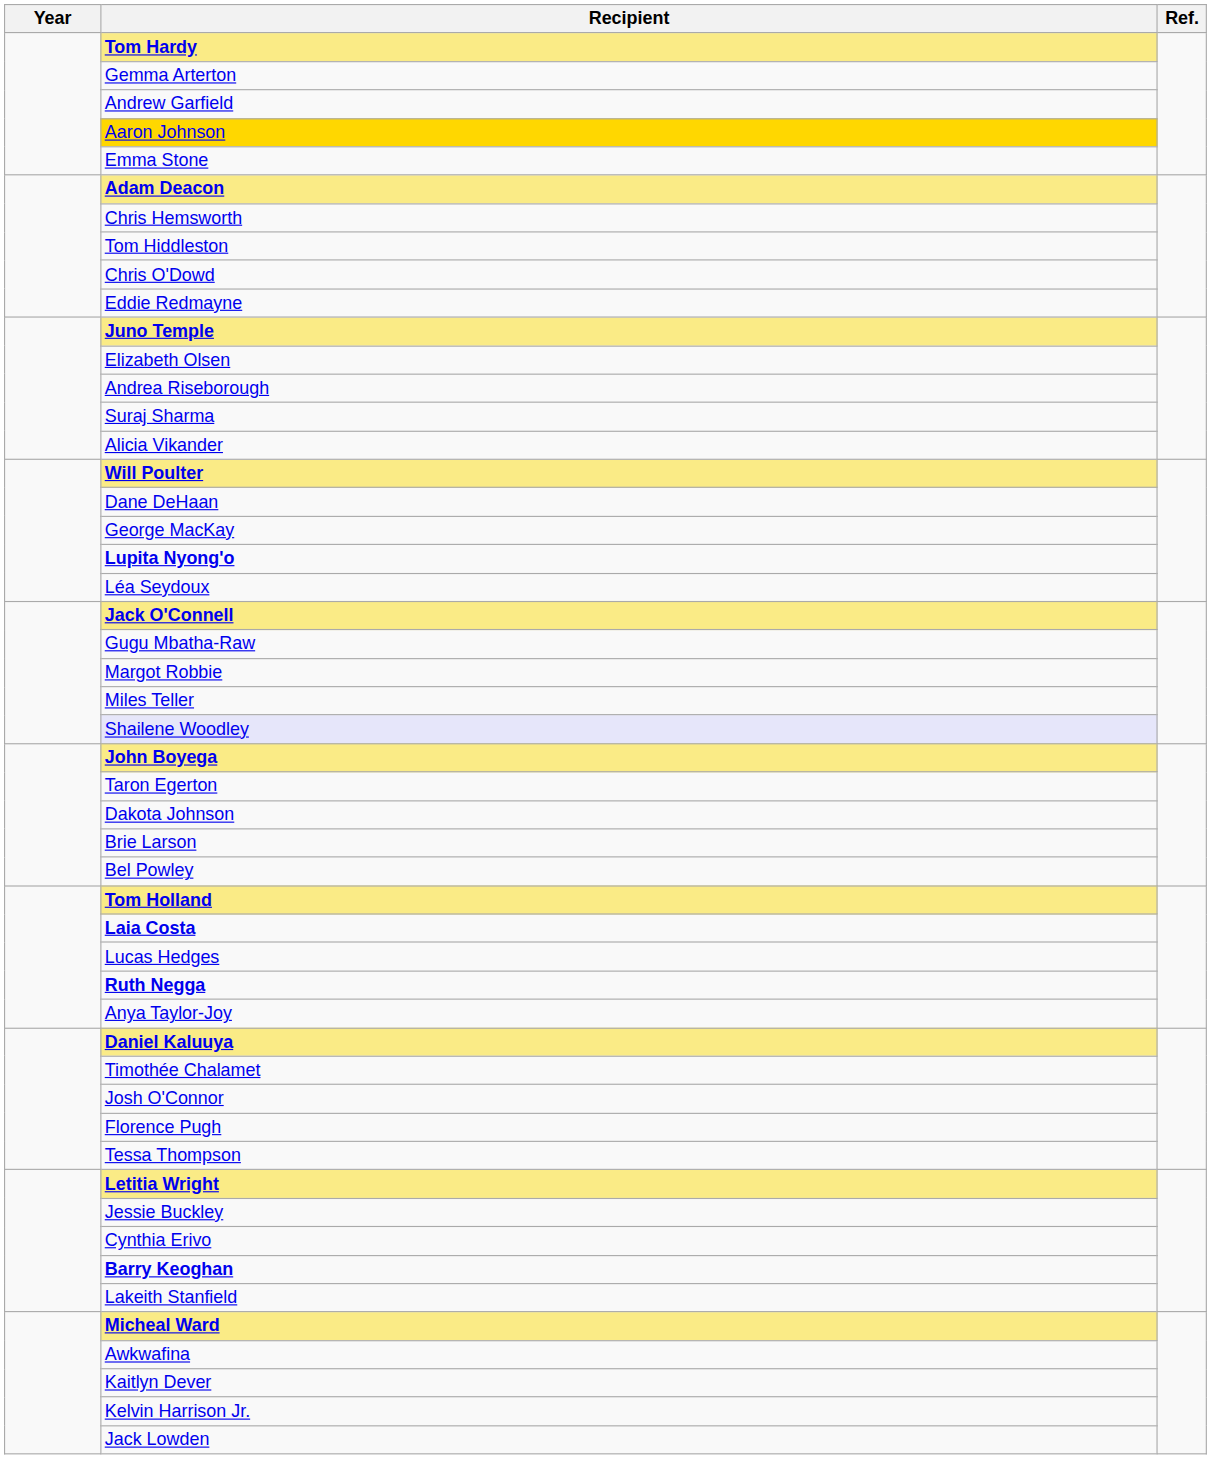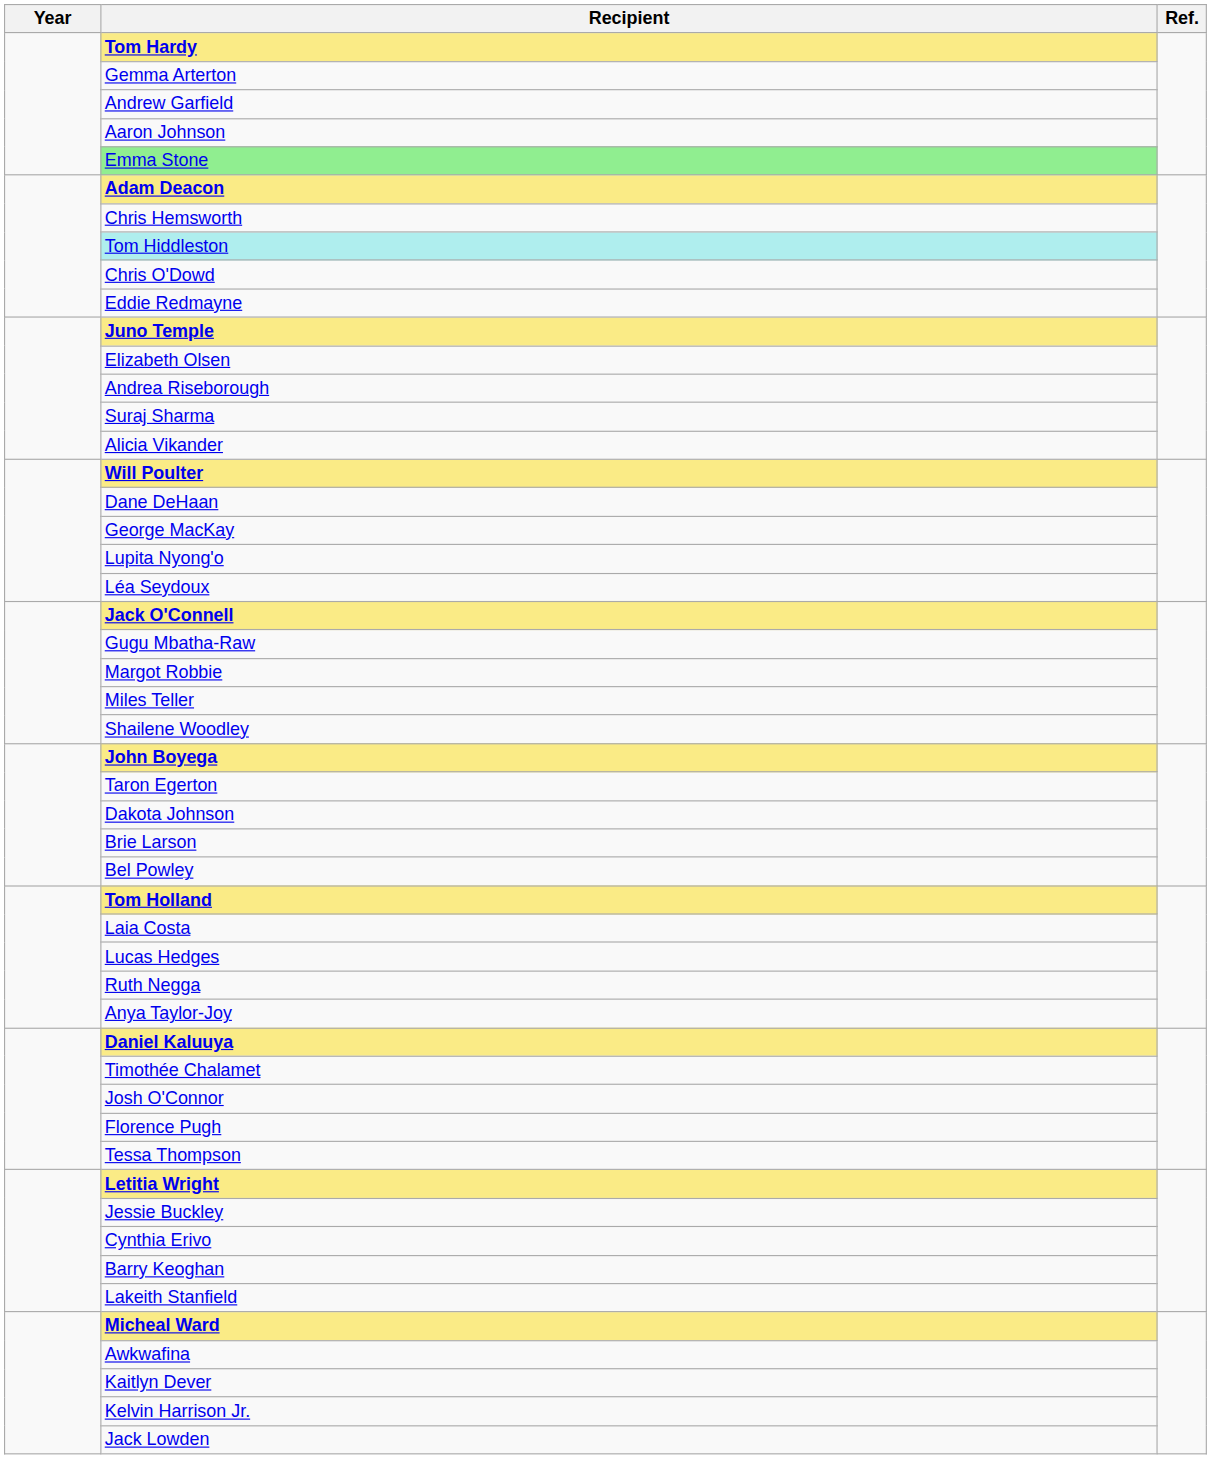(165, 132) gold background -> (165, 132) no background
(157, 160) no background -> (157, 160) lightgreen background
(167, 246) no background -> (167, 246) paleturquoise background
(170, 558) bold -> (164, 558) normal
(177, 729) lavender background -> (177, 729) no background
(150, 928) bold -> (148, 928) normal
(155, 984) bold -> (153, 984) normal
(169, 1269) bold -> (165, 1269) normal
